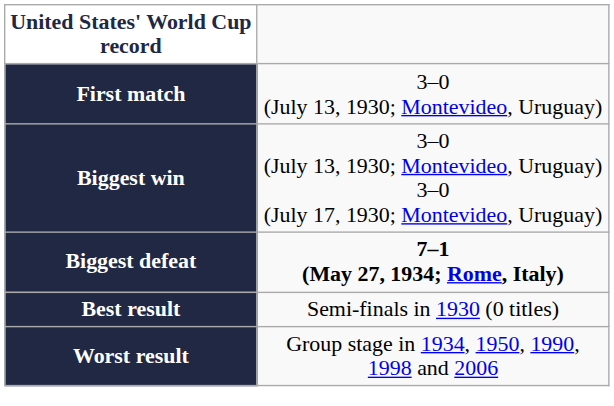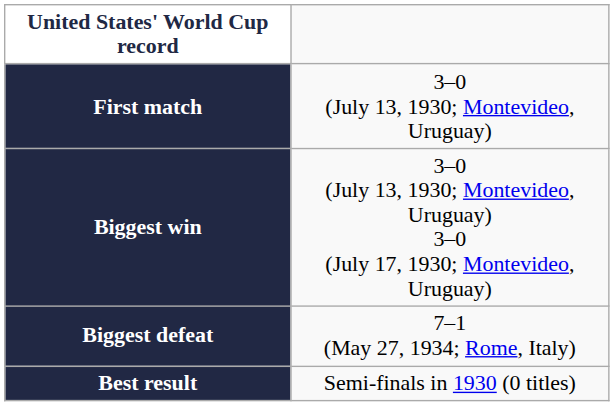(433, 261) bold -> (450, 335) normal
- row: (131, 355)
